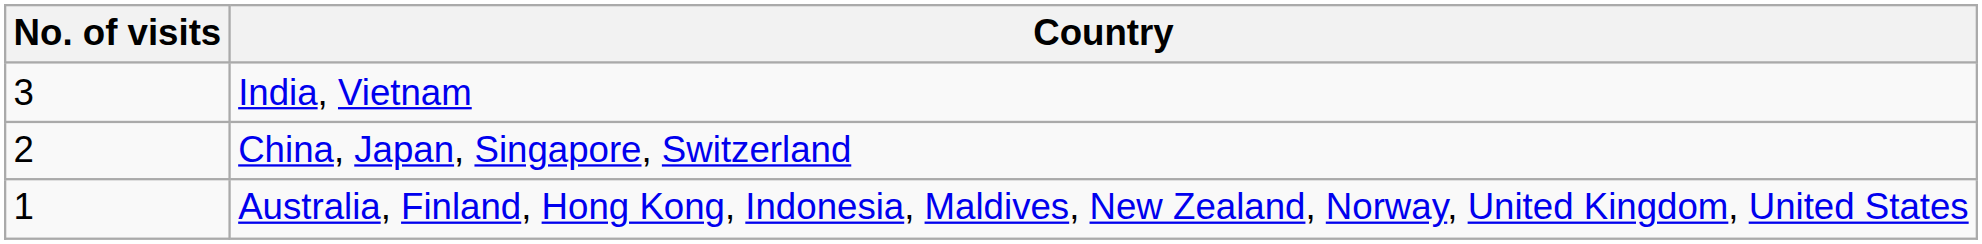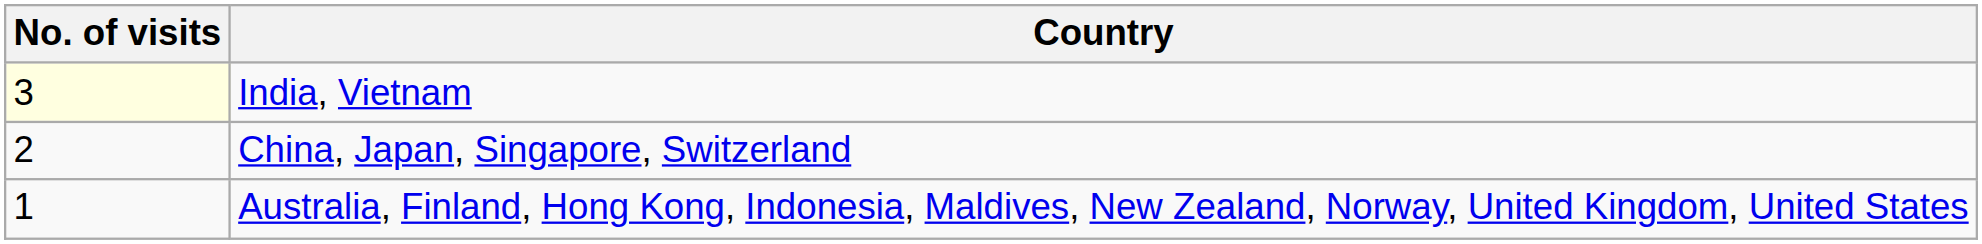(24, 91) no background -> (24, 91) lightyellow background
